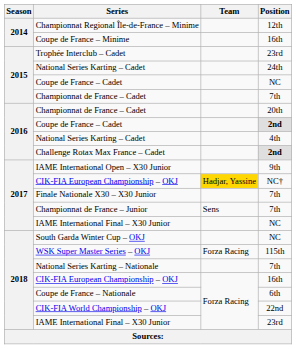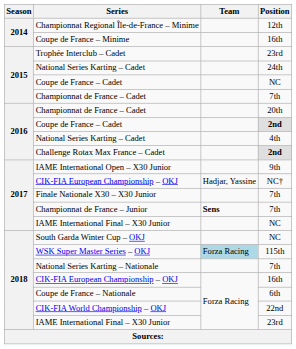(229, 180) gold background -> (229, 180) no background
(211, 209) normal -> (211, 209) bold
(226, 251) no background -> (226, 251) lightblue background
